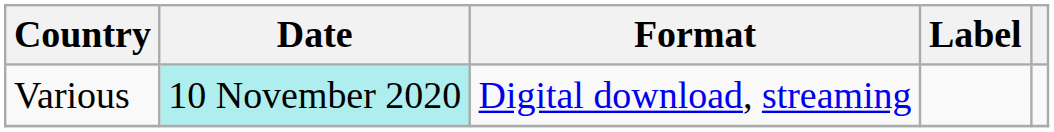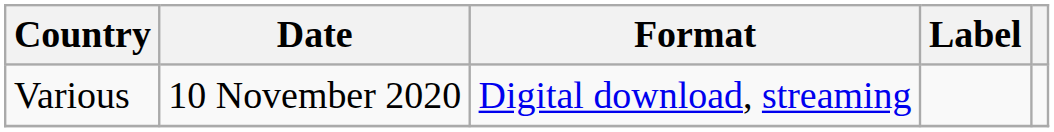(315, 94) paleturquoise background -> (315, 94) no background
